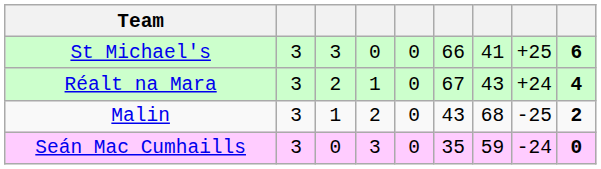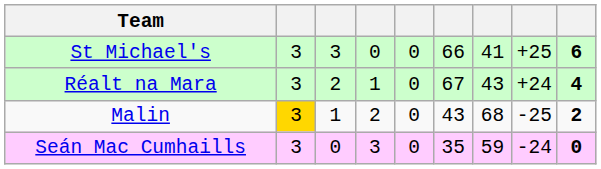(296, 116) no background -> (296, 116) gold background
